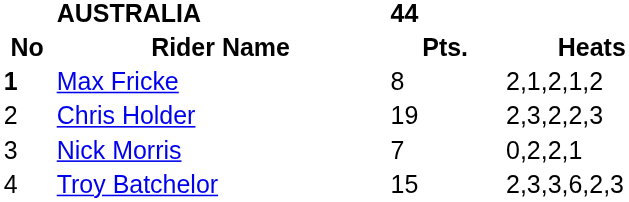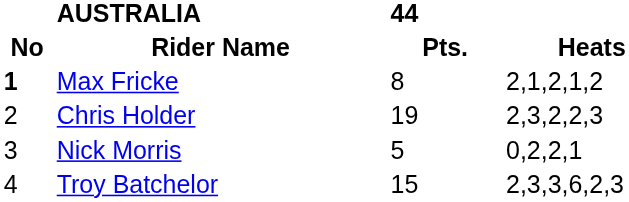(398, 150) 7 -> (398, 150) 5
